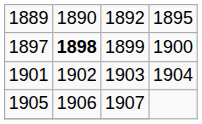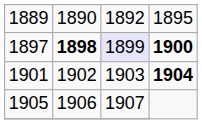(125, 47) no background -> (125, 47) lavender background
(173, 47) normal -> (173, 47) bold
(173, 75) normal -> (173, 75) bold
